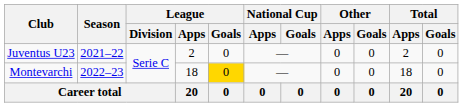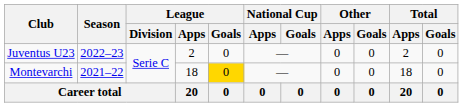(102, 53) 2021–22 -> (102, 53) 2022–23
(102, 72) 2022–23 -> (102, 72) 2021–22
